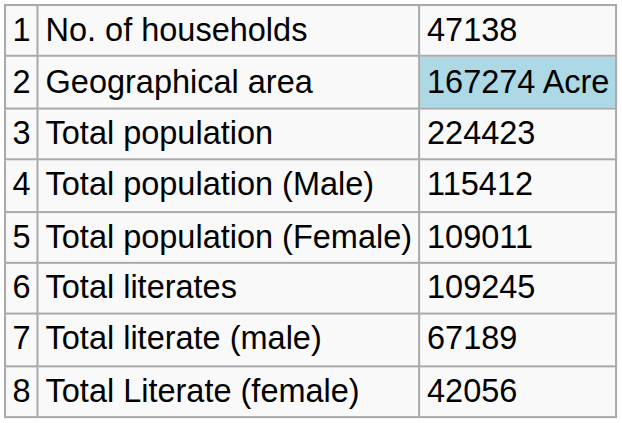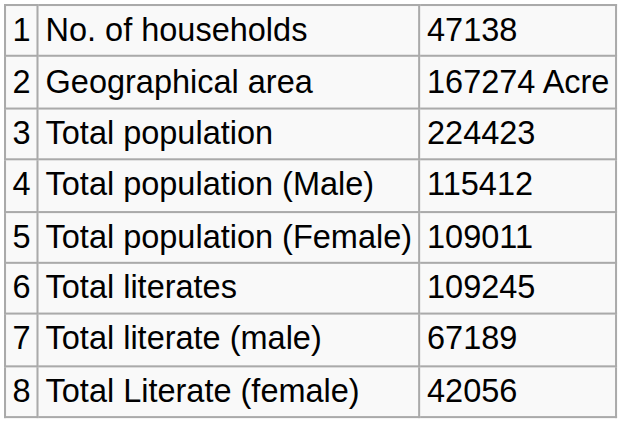(518, 81) lightblue background -> (518, 81) no background
